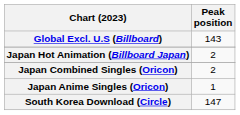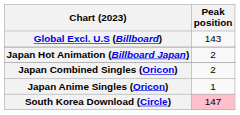(213, 102) no background -> (213, 102) pink background
